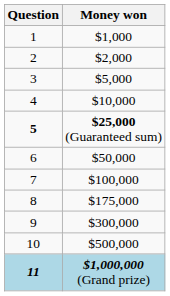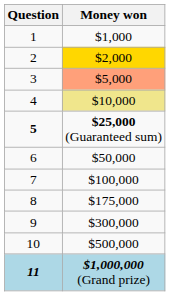(114, 57) no background -> (114, 57) gold background
(114, 79) no background -> (114, 79) lightsalmon background
(114, 100) no background -> (114, 100) khaki background
